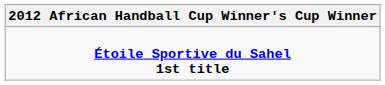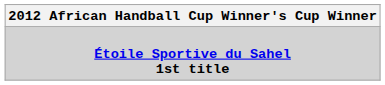(193, 62) no background -> (193, 62) lightgrey background
